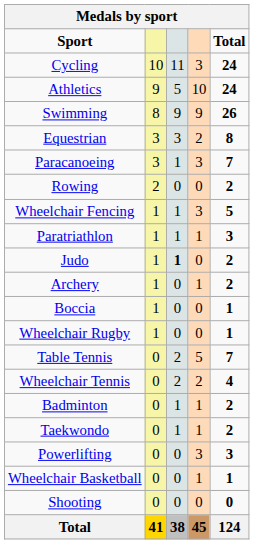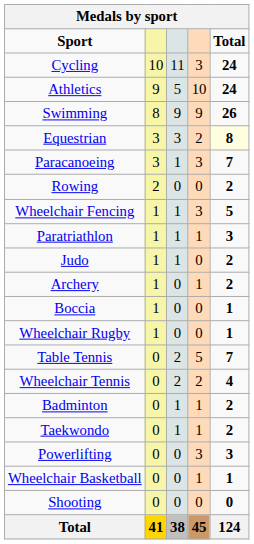(229, 138) no background -> (229, 138) lightyellow background
(177, 259) bold -> (177, 259) normal
